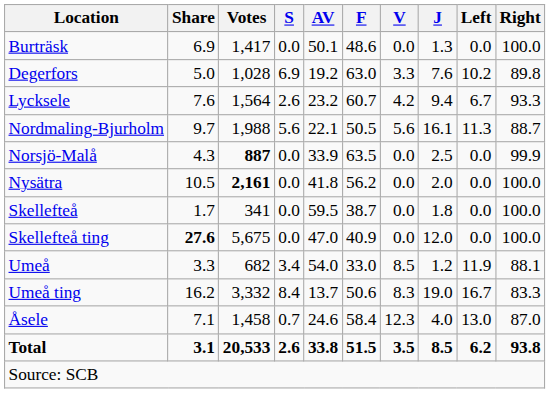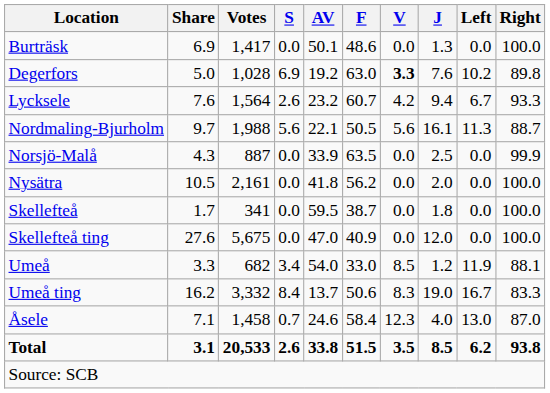(404, 73) normal -> (404, 73) bold
(257, 155) bold -> (257, 155) normal
(251, 182) bold -> (251, 182) normal
(200, 237) bold -> (200, 237) normal
